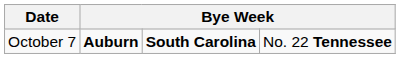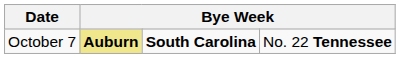(111, 42) no background -> (111, 42) khaki background
